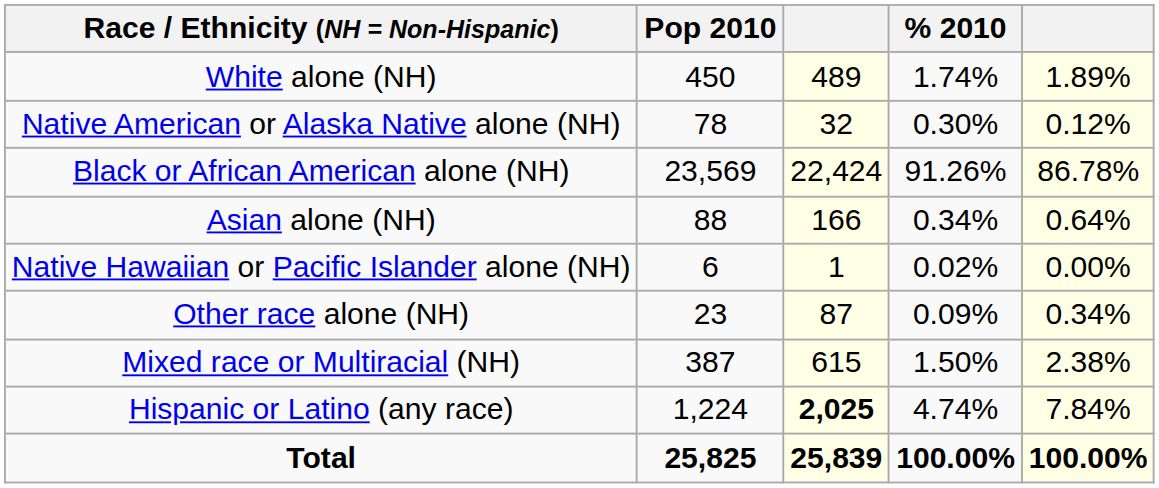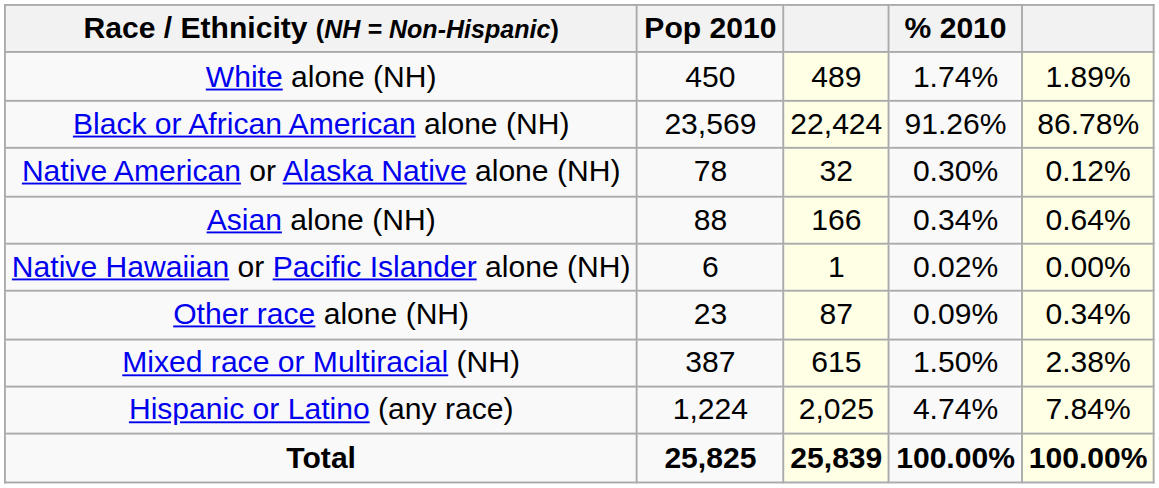rows swapped: (321, 171) <-> (321, 123)
(836, 409) bold -> (836, 409) normal
